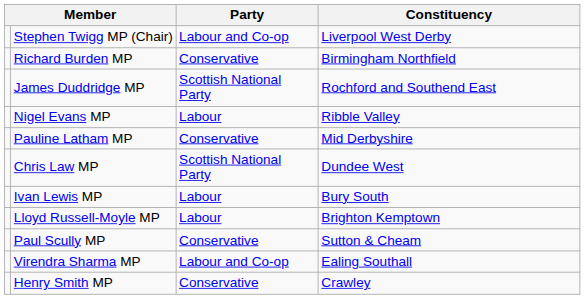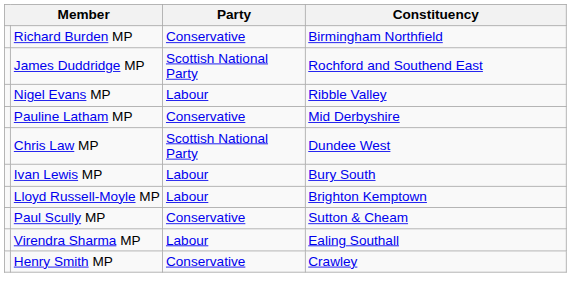- row: (93, 36)
(234, 261) Labour and Co-op -> (187, 240) Labour
